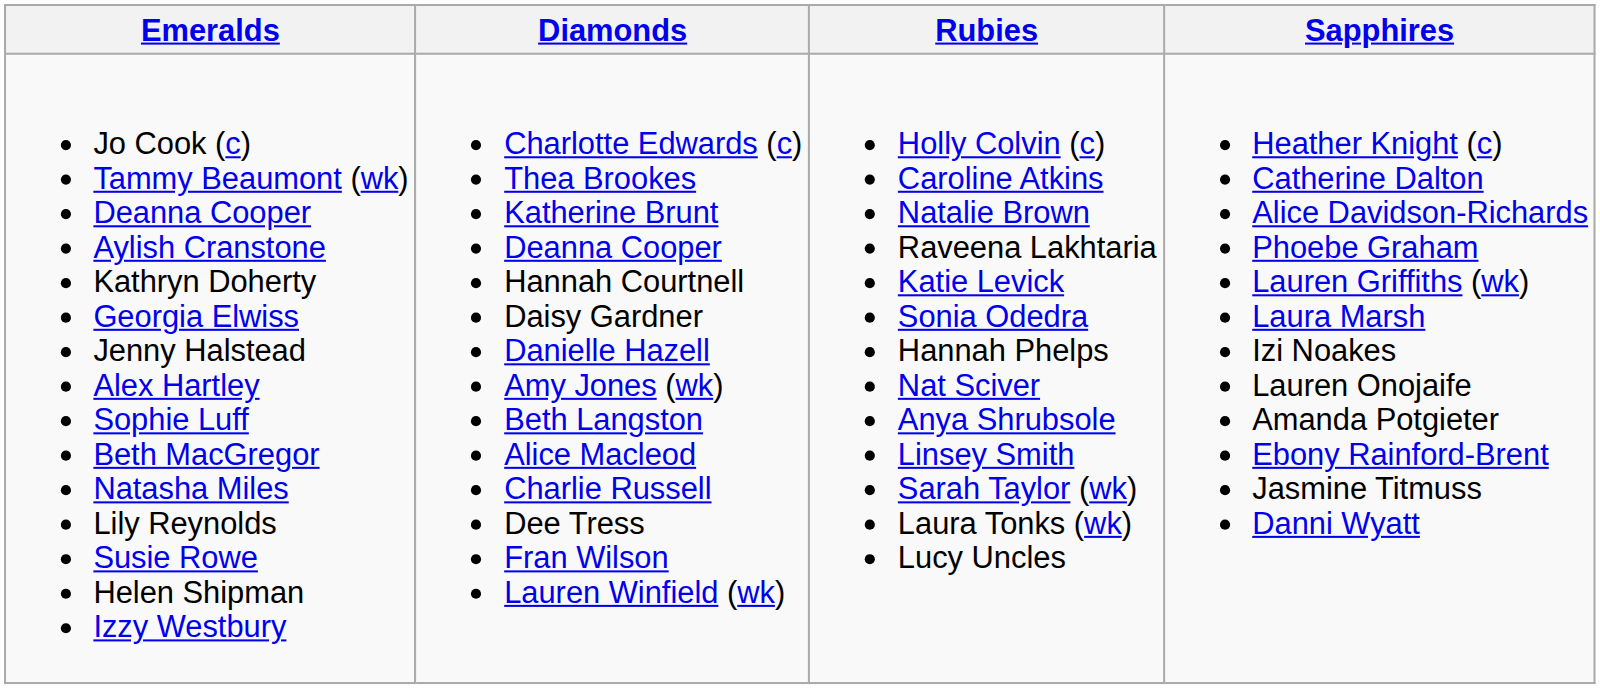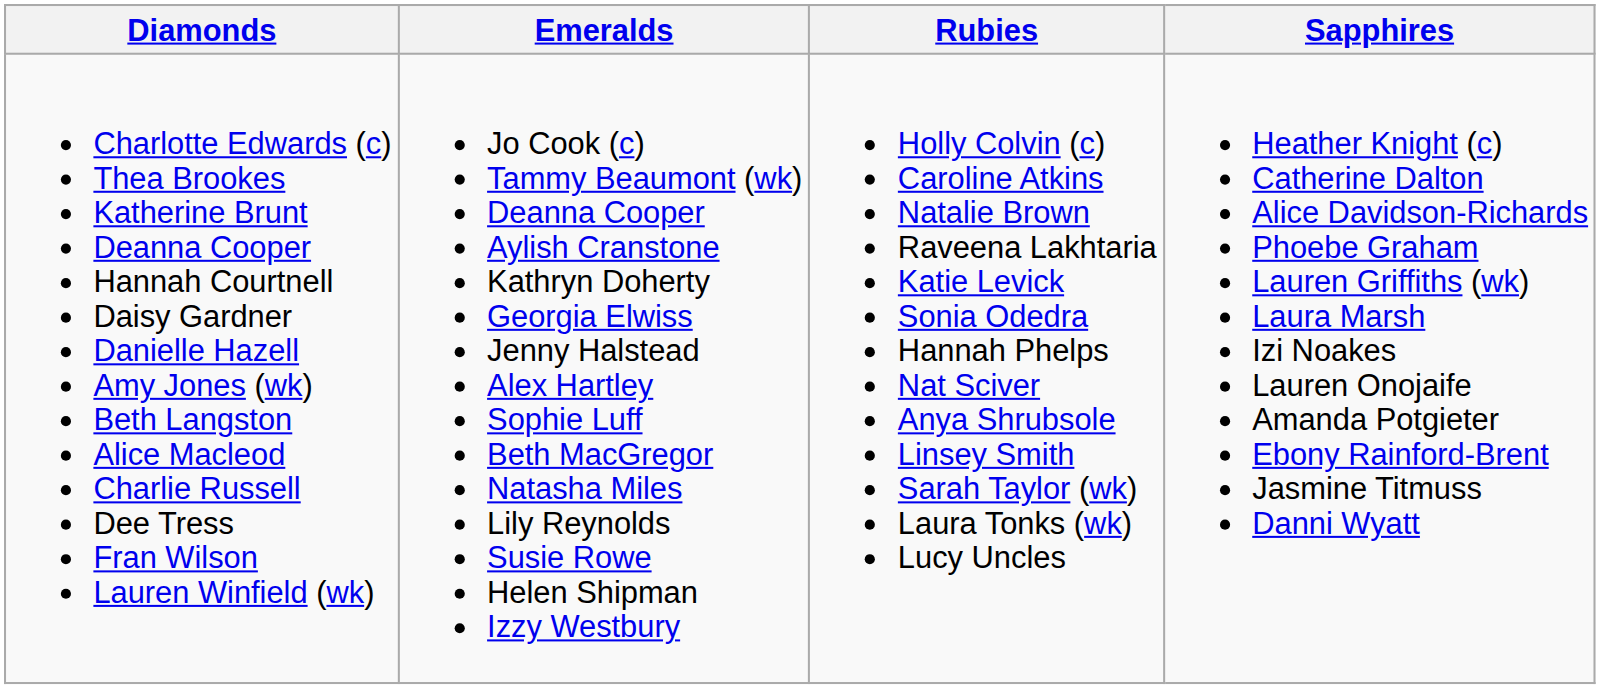columns swapped: (613, 30) <-> (210, 30)
